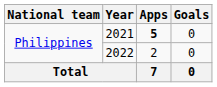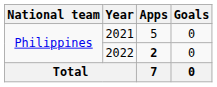(154, 33) bold -> (154, 33) normal
(154, 53) normal -> (154, 53) bold
